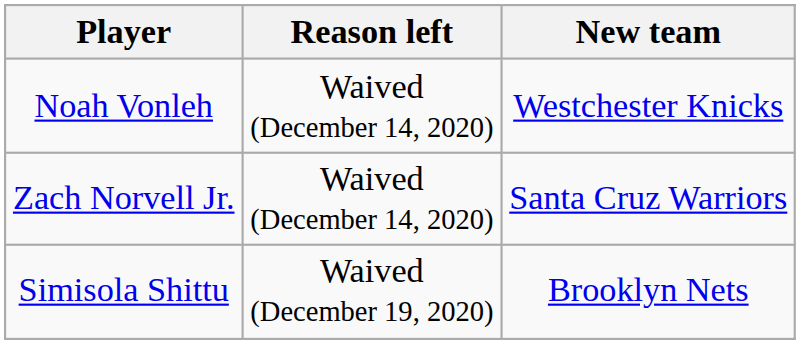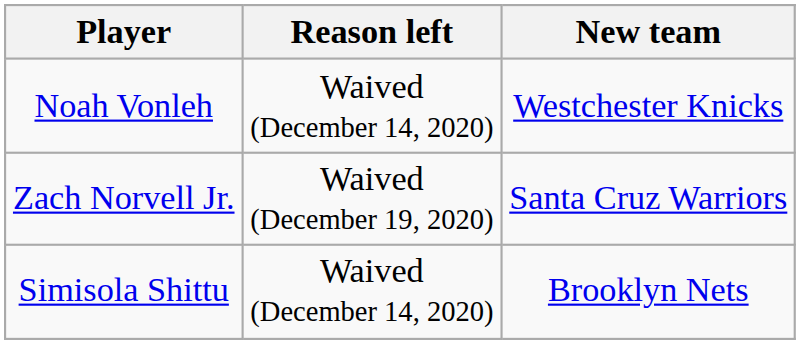(372, 198) Waived (December 14, 2020) -> (372, 198) Waived (December 19, 2020)
(372, 290) Waived (December 19, 2020) -> (372, 290) Waived (December 14, 2020)
